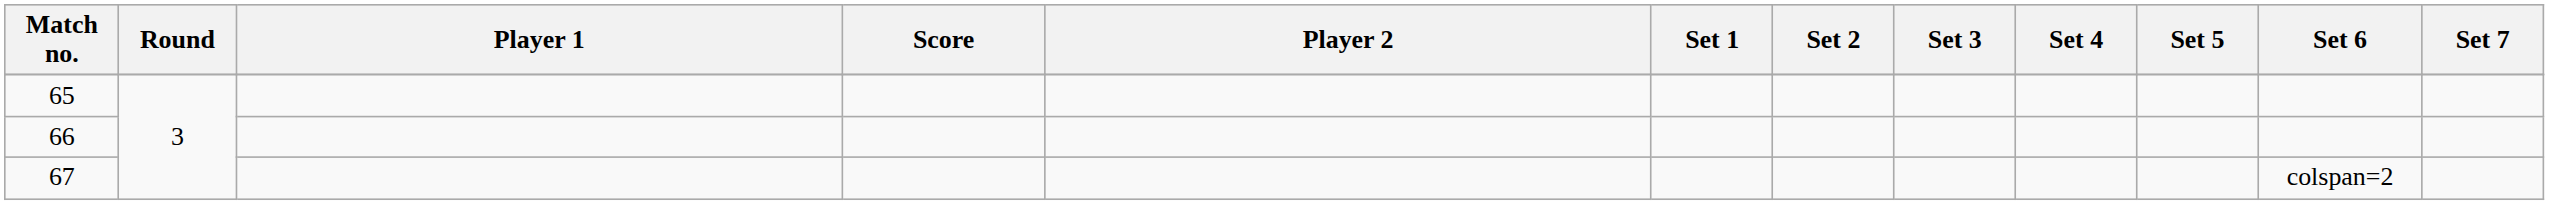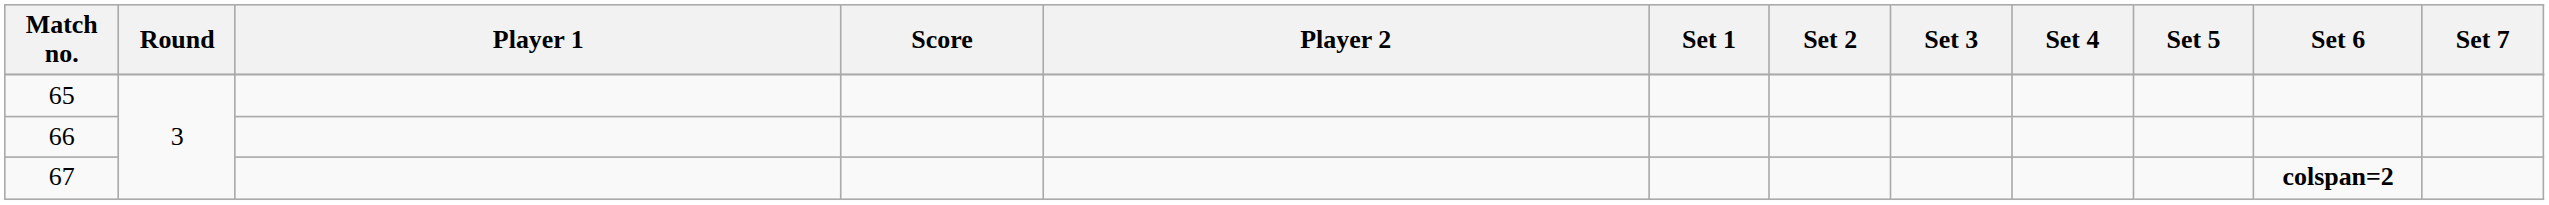(2340, 177) normal -> (2338, 177) bold
